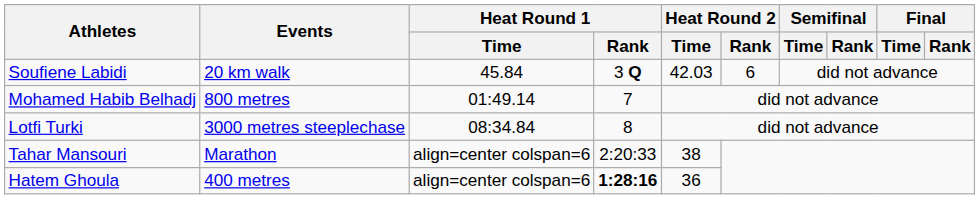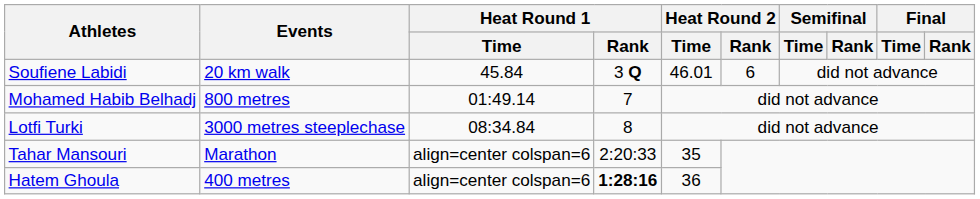(691, 73) 42.03 -> (691, 73) 46.01
(691, 154) 38 -> (691, 154) 35
